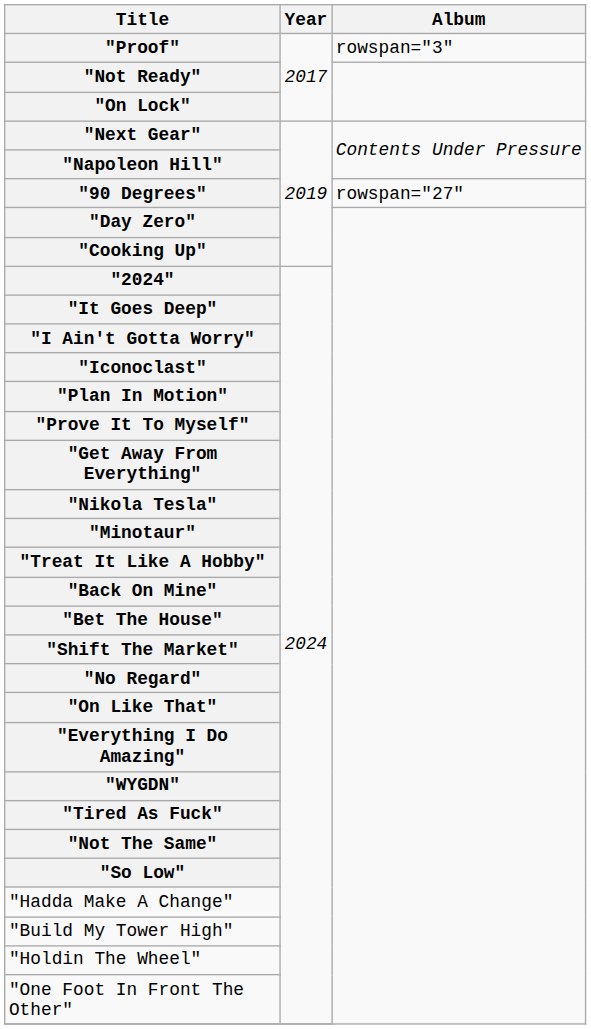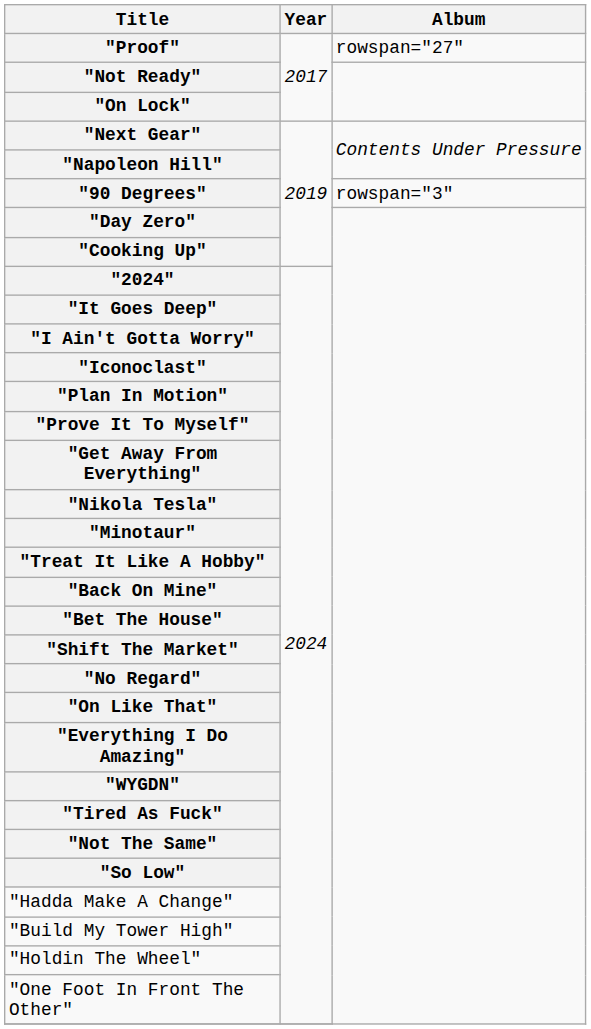(395, 48) rowspan="3" -> (400, 48) rowspan="27"
(400, 193) rowspan="27" -> (395, 193) rowspan="3"
